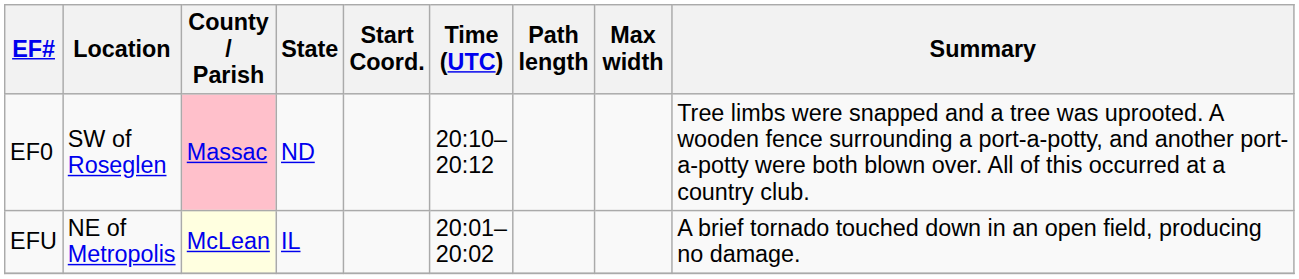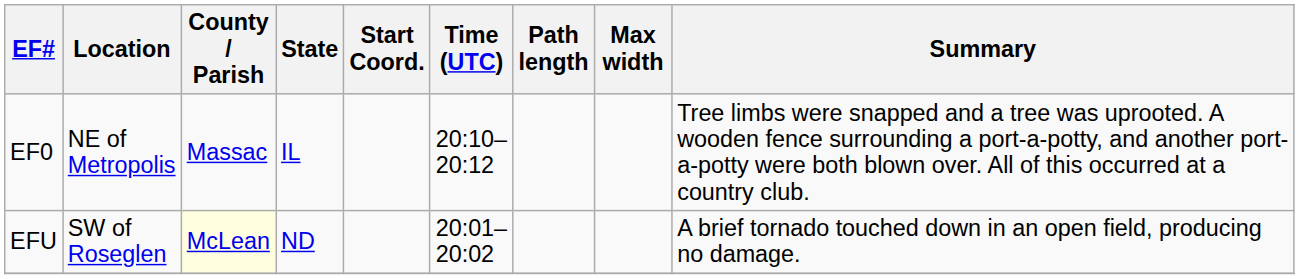(117, 152) SW of Roseglen -> (122, 152) NE of Metropolis
(227, 152) pink background -> (227, 152) no background
(298, 152) ND -> (291, 152) IL
(122, 241) NE of Metropolis -> (117, 241) SW of Roseglen
(291, 241) IL -> (298, 241) ND
